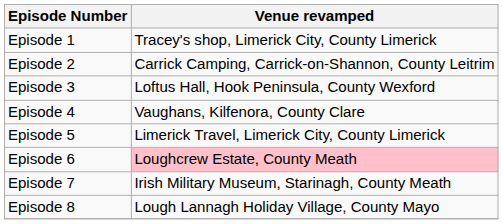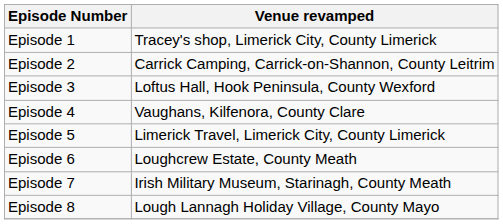(246, 159) pink background -> (246, 159) no background
